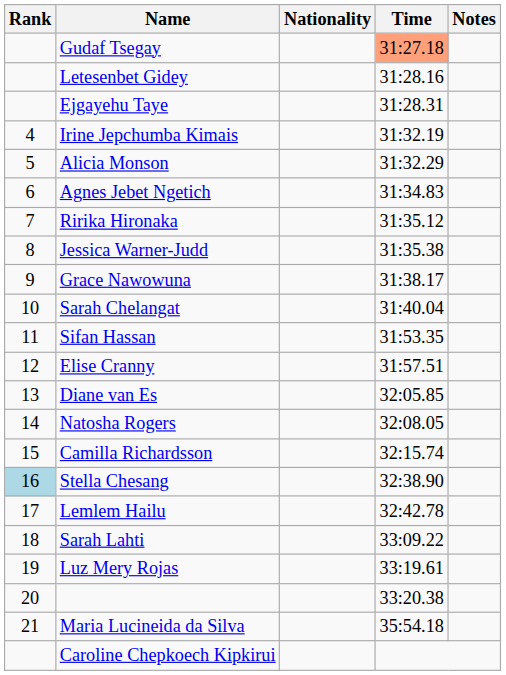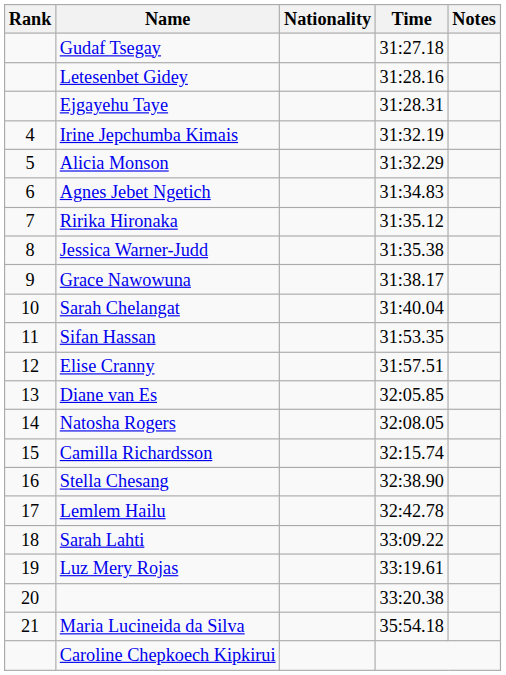(412, 47) lightsalmon background -> (412, 47) no background
(30, 481) lightblue background -> (30, 481) no background
